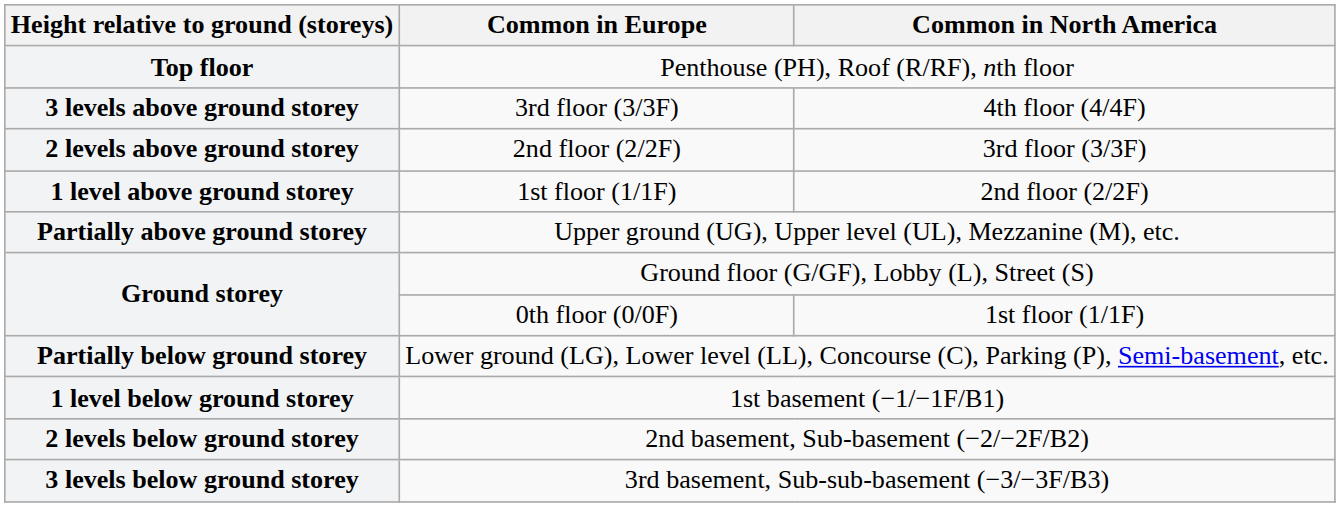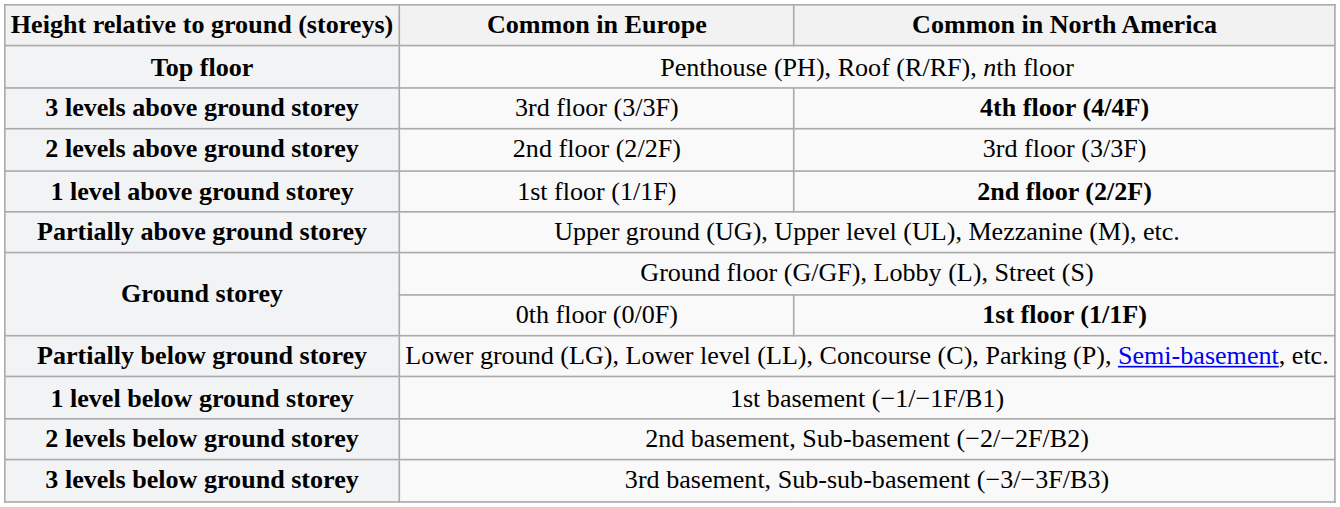(1065, 107) normal -> (1065, 107) bold
(1065, 190) normal -> (1065, 190) bold
(1065, 314) normal -> (1065, 314) bold
